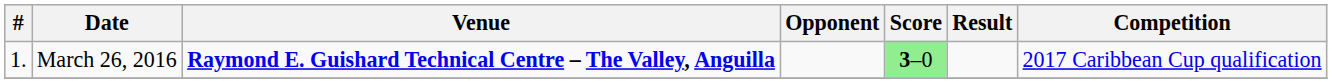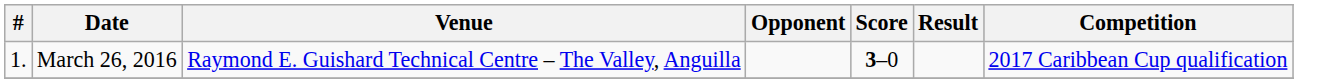(481, 59) bold -> (464, 59) normal
(916, 59) lightgreen background -> (882, 59) no background
